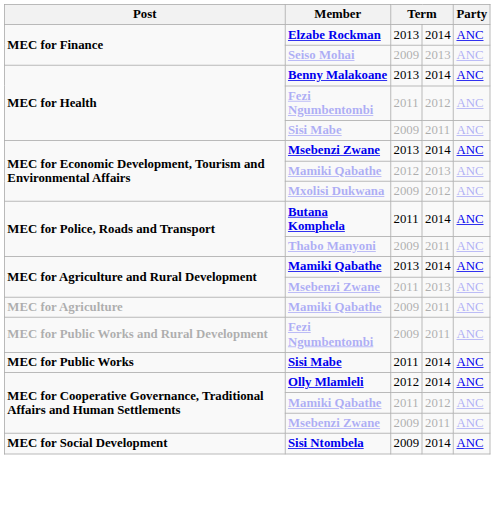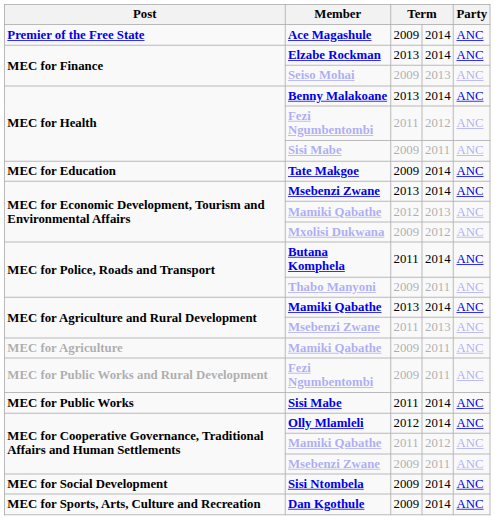+ row: (76, 34)
+ row: (62, 171)
+ row: (134, 504)
